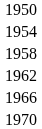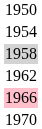(21, 54) no background -> (21, 54) lightgrey background
(21, 98) no background -> (21, 98) pink background
